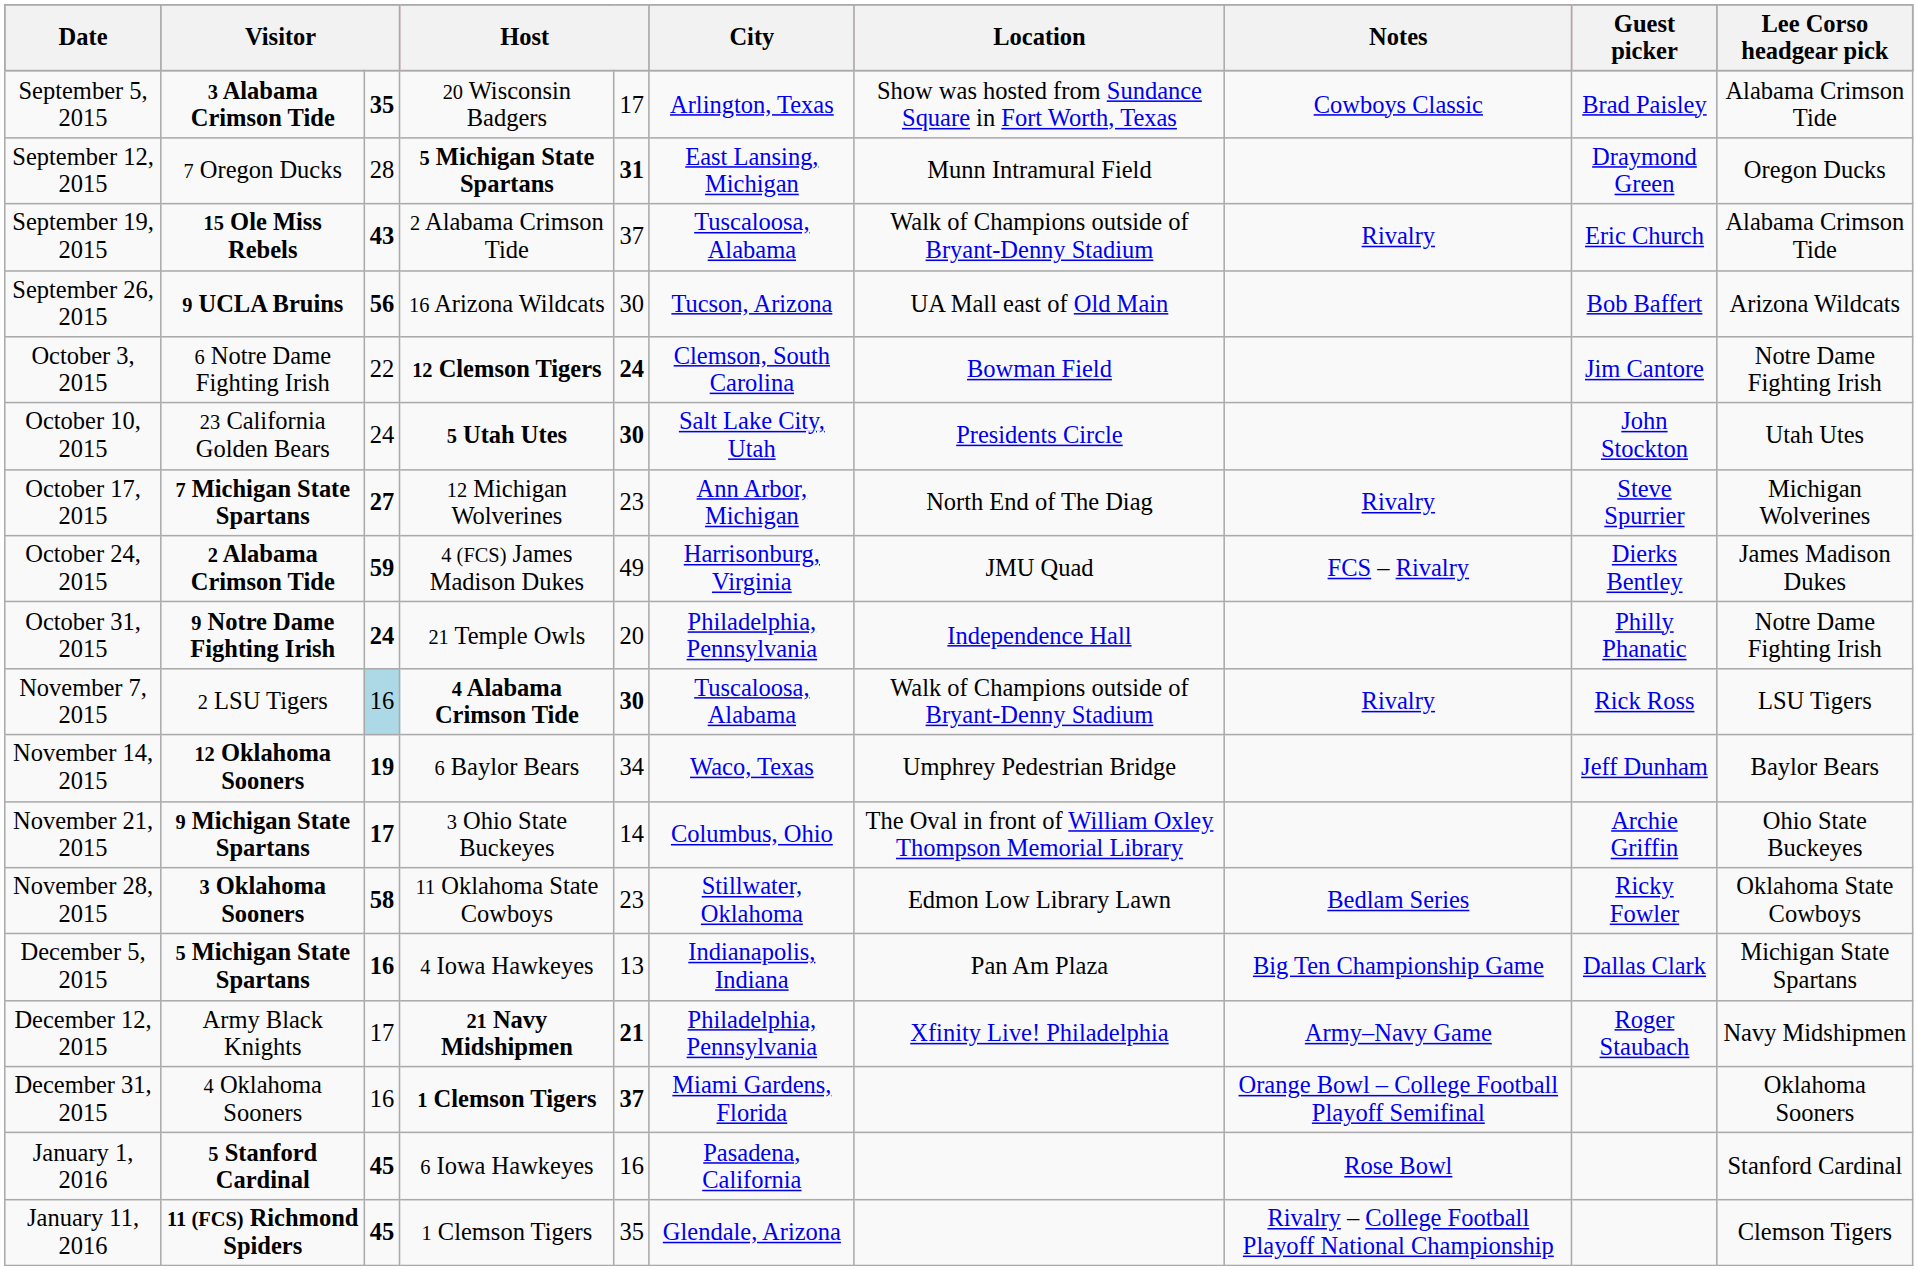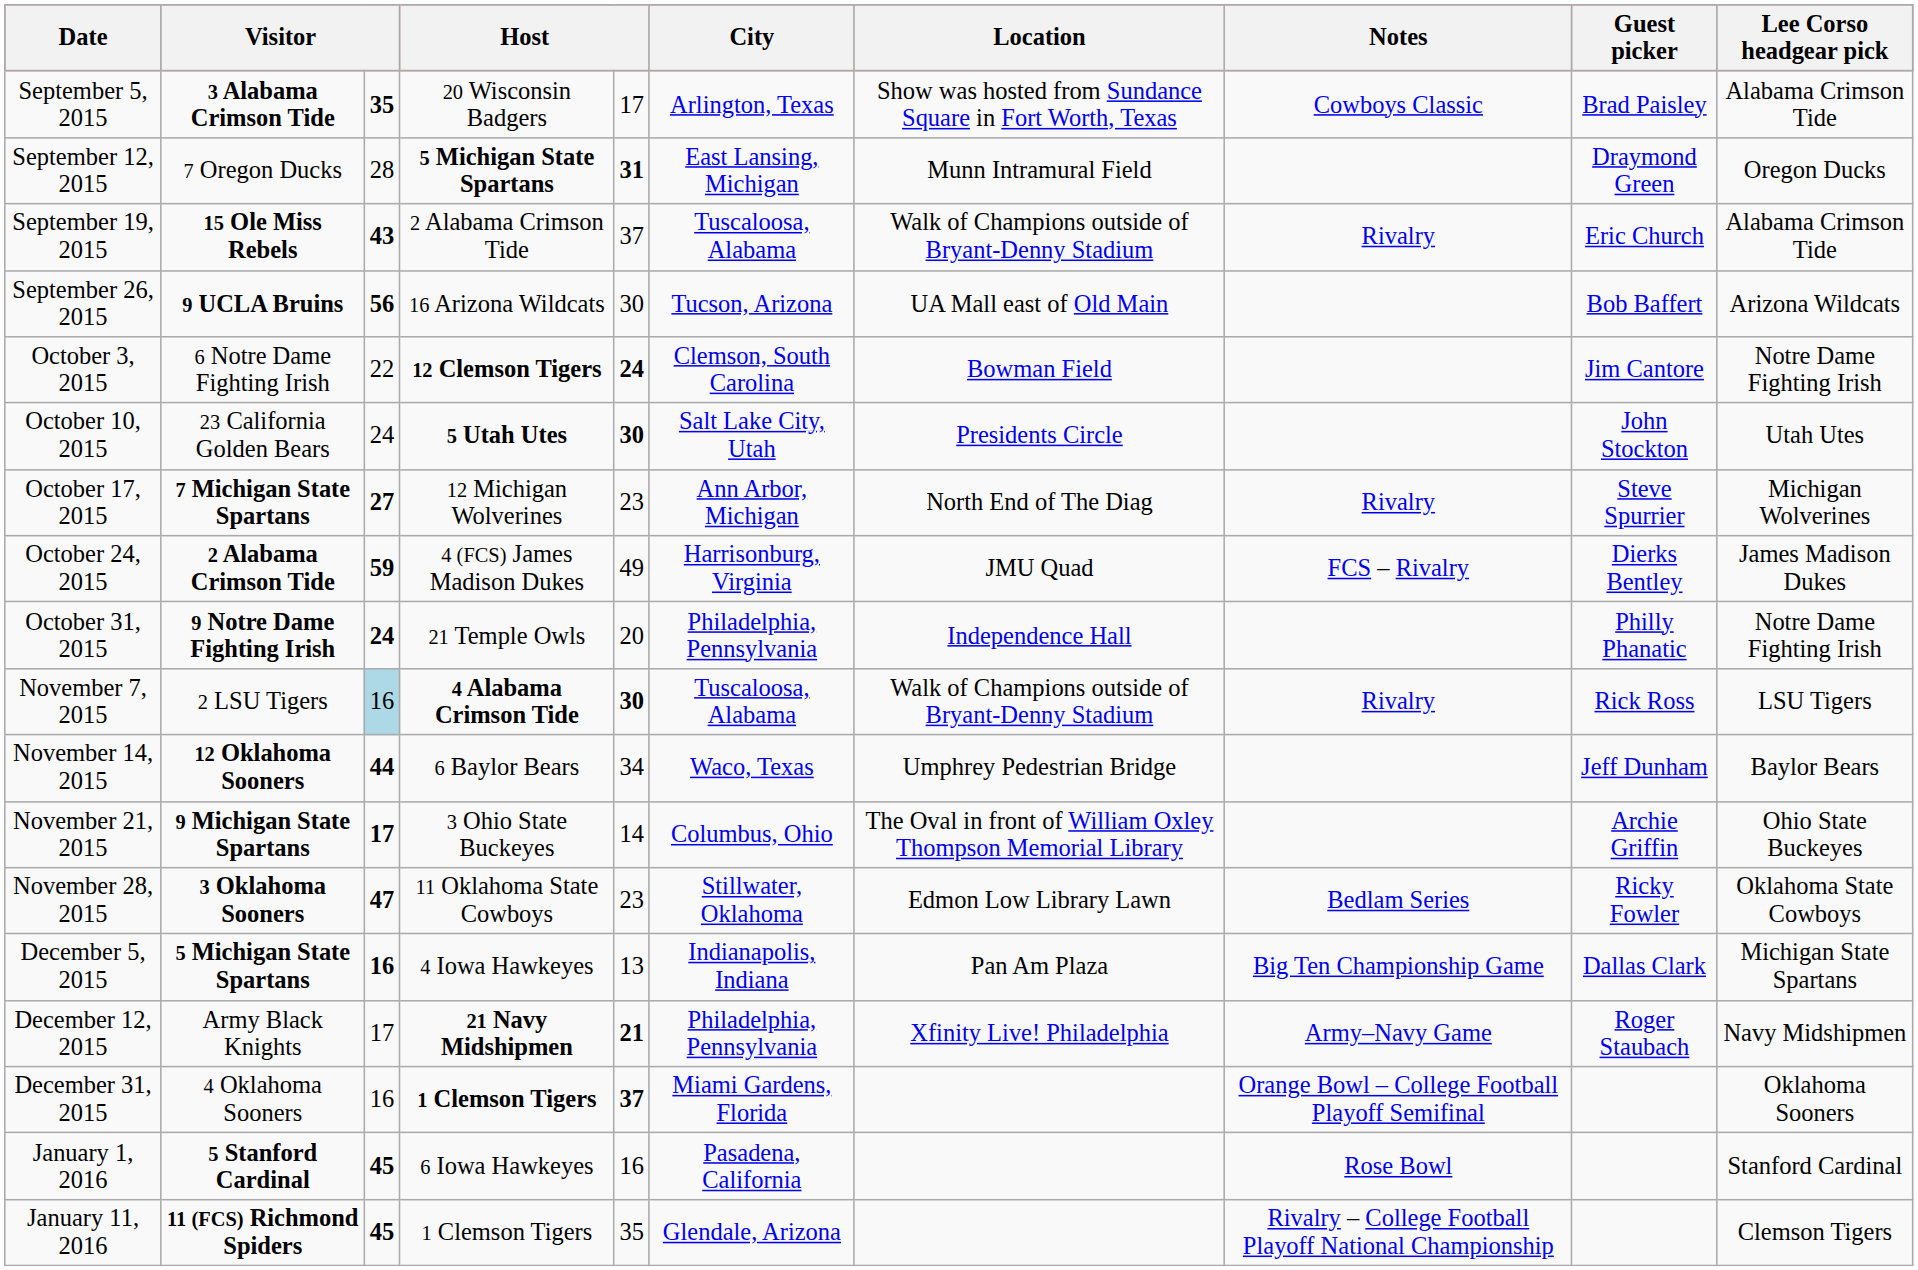(382, 767) 19 -> (382, 767) 44
(382, 900) 58 -> (382, 900) 47
